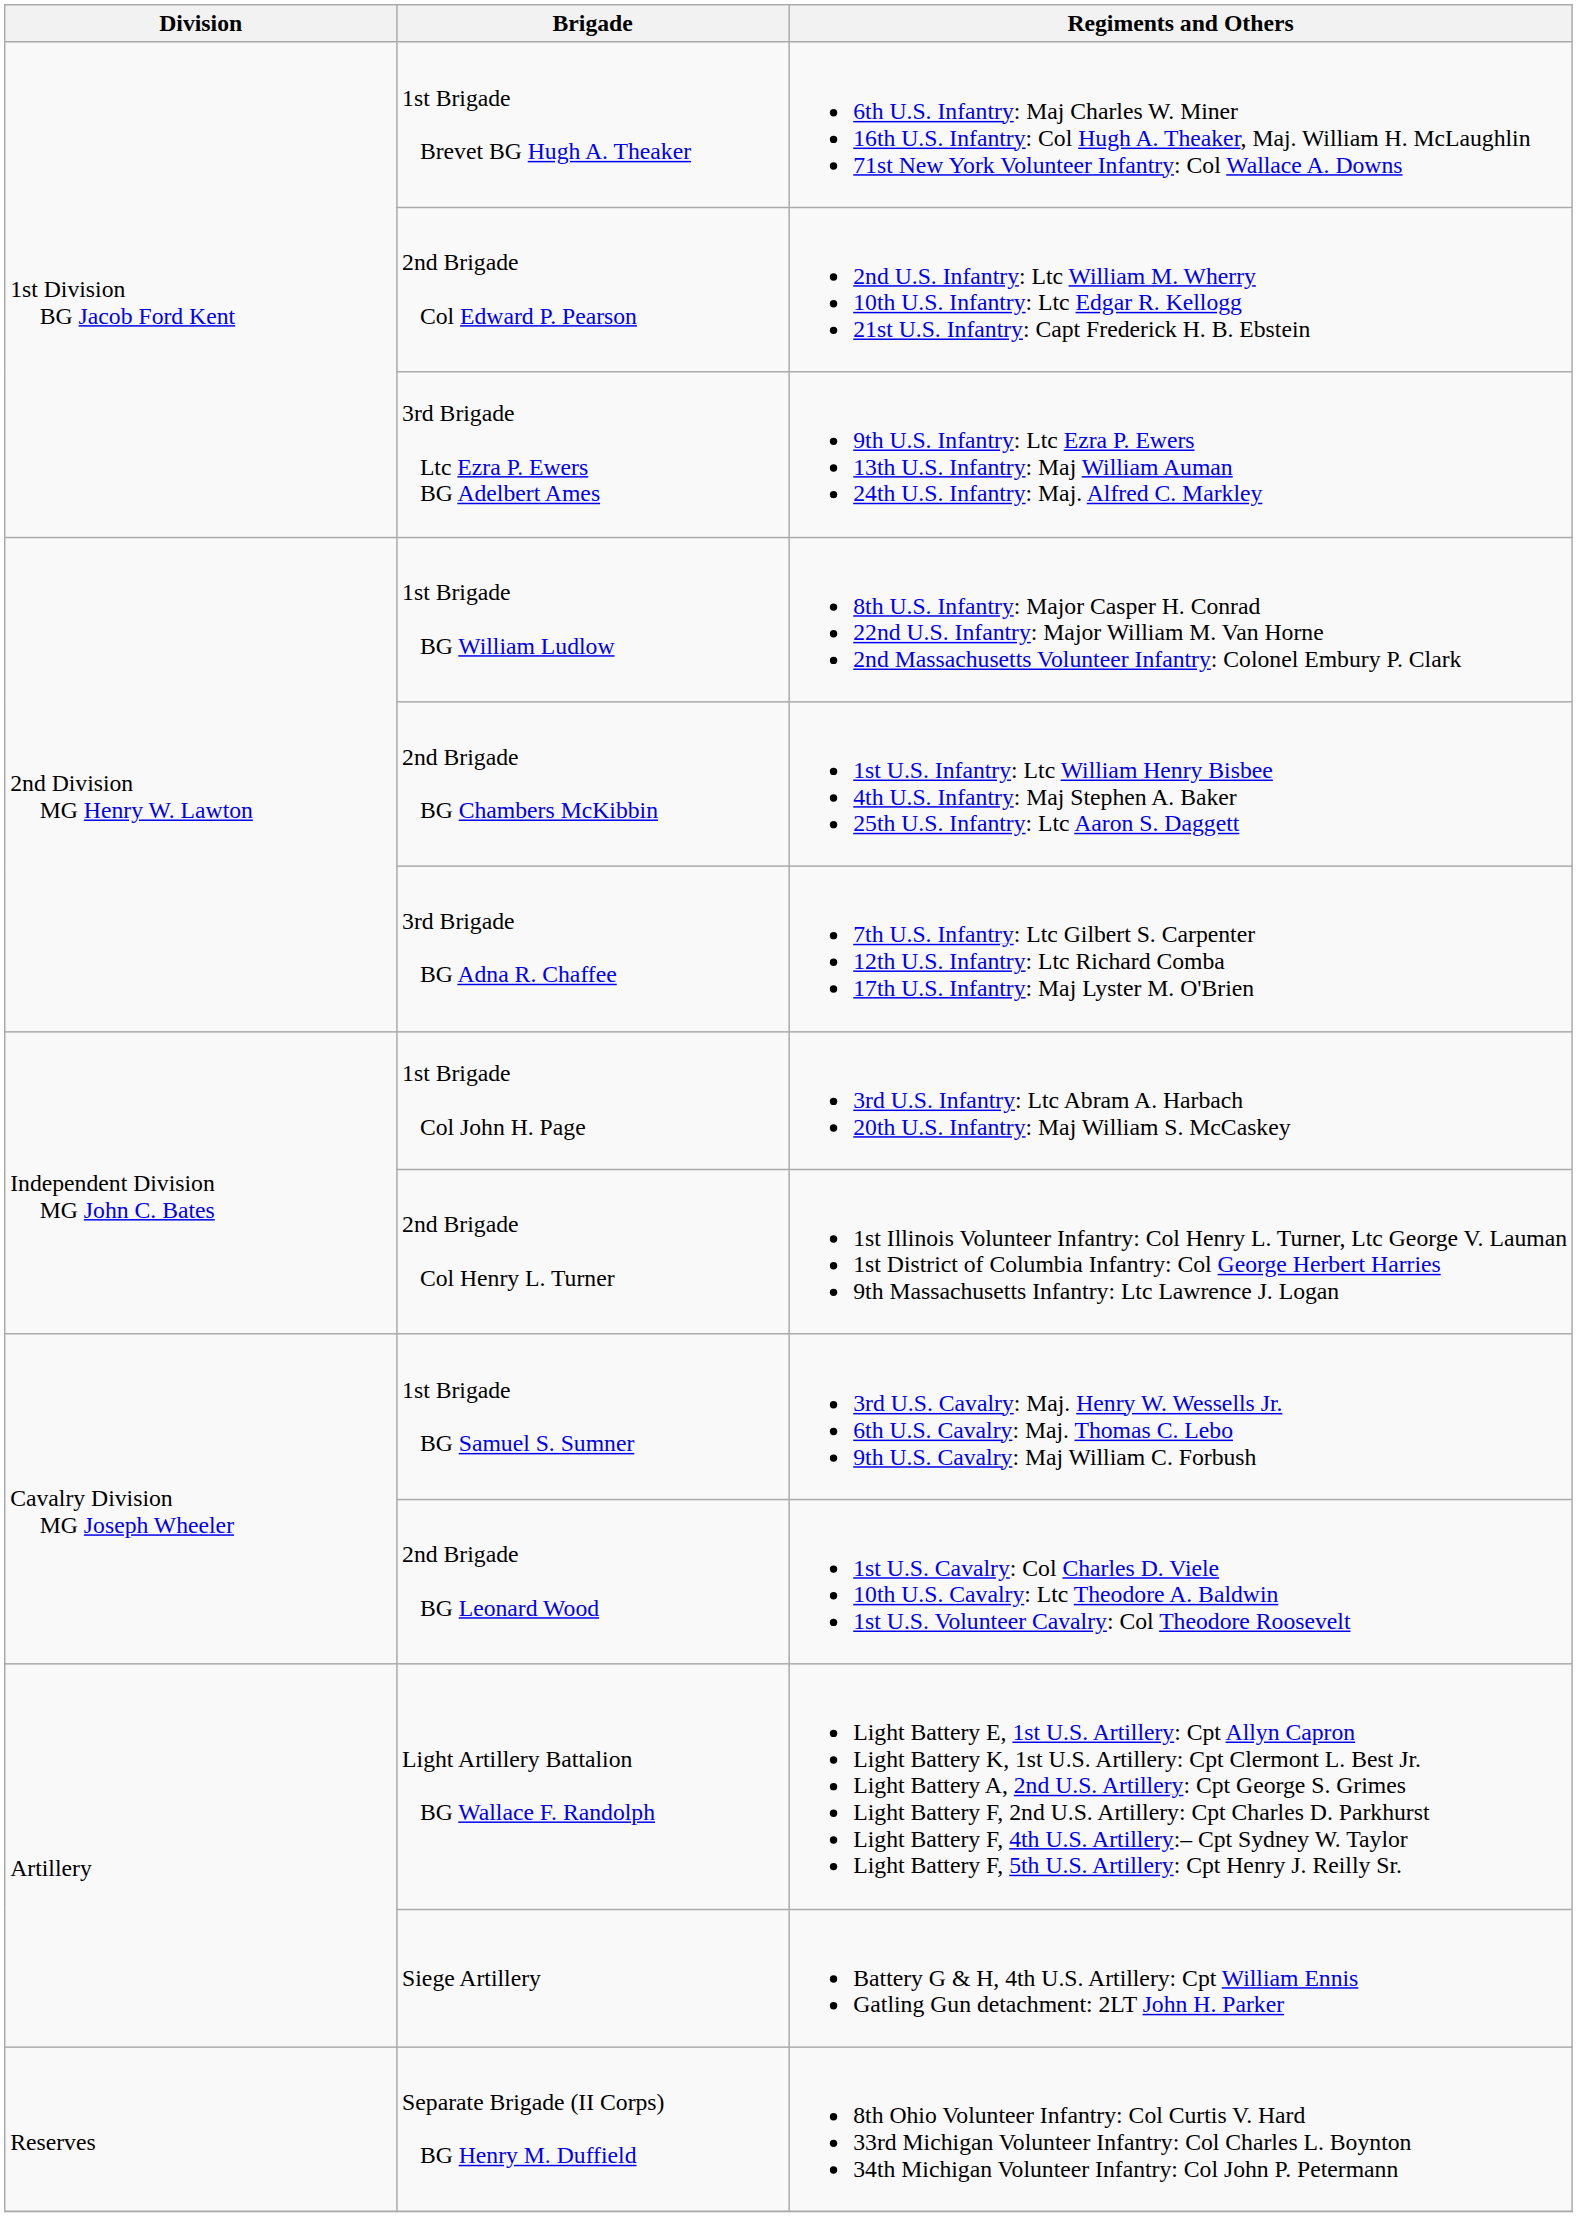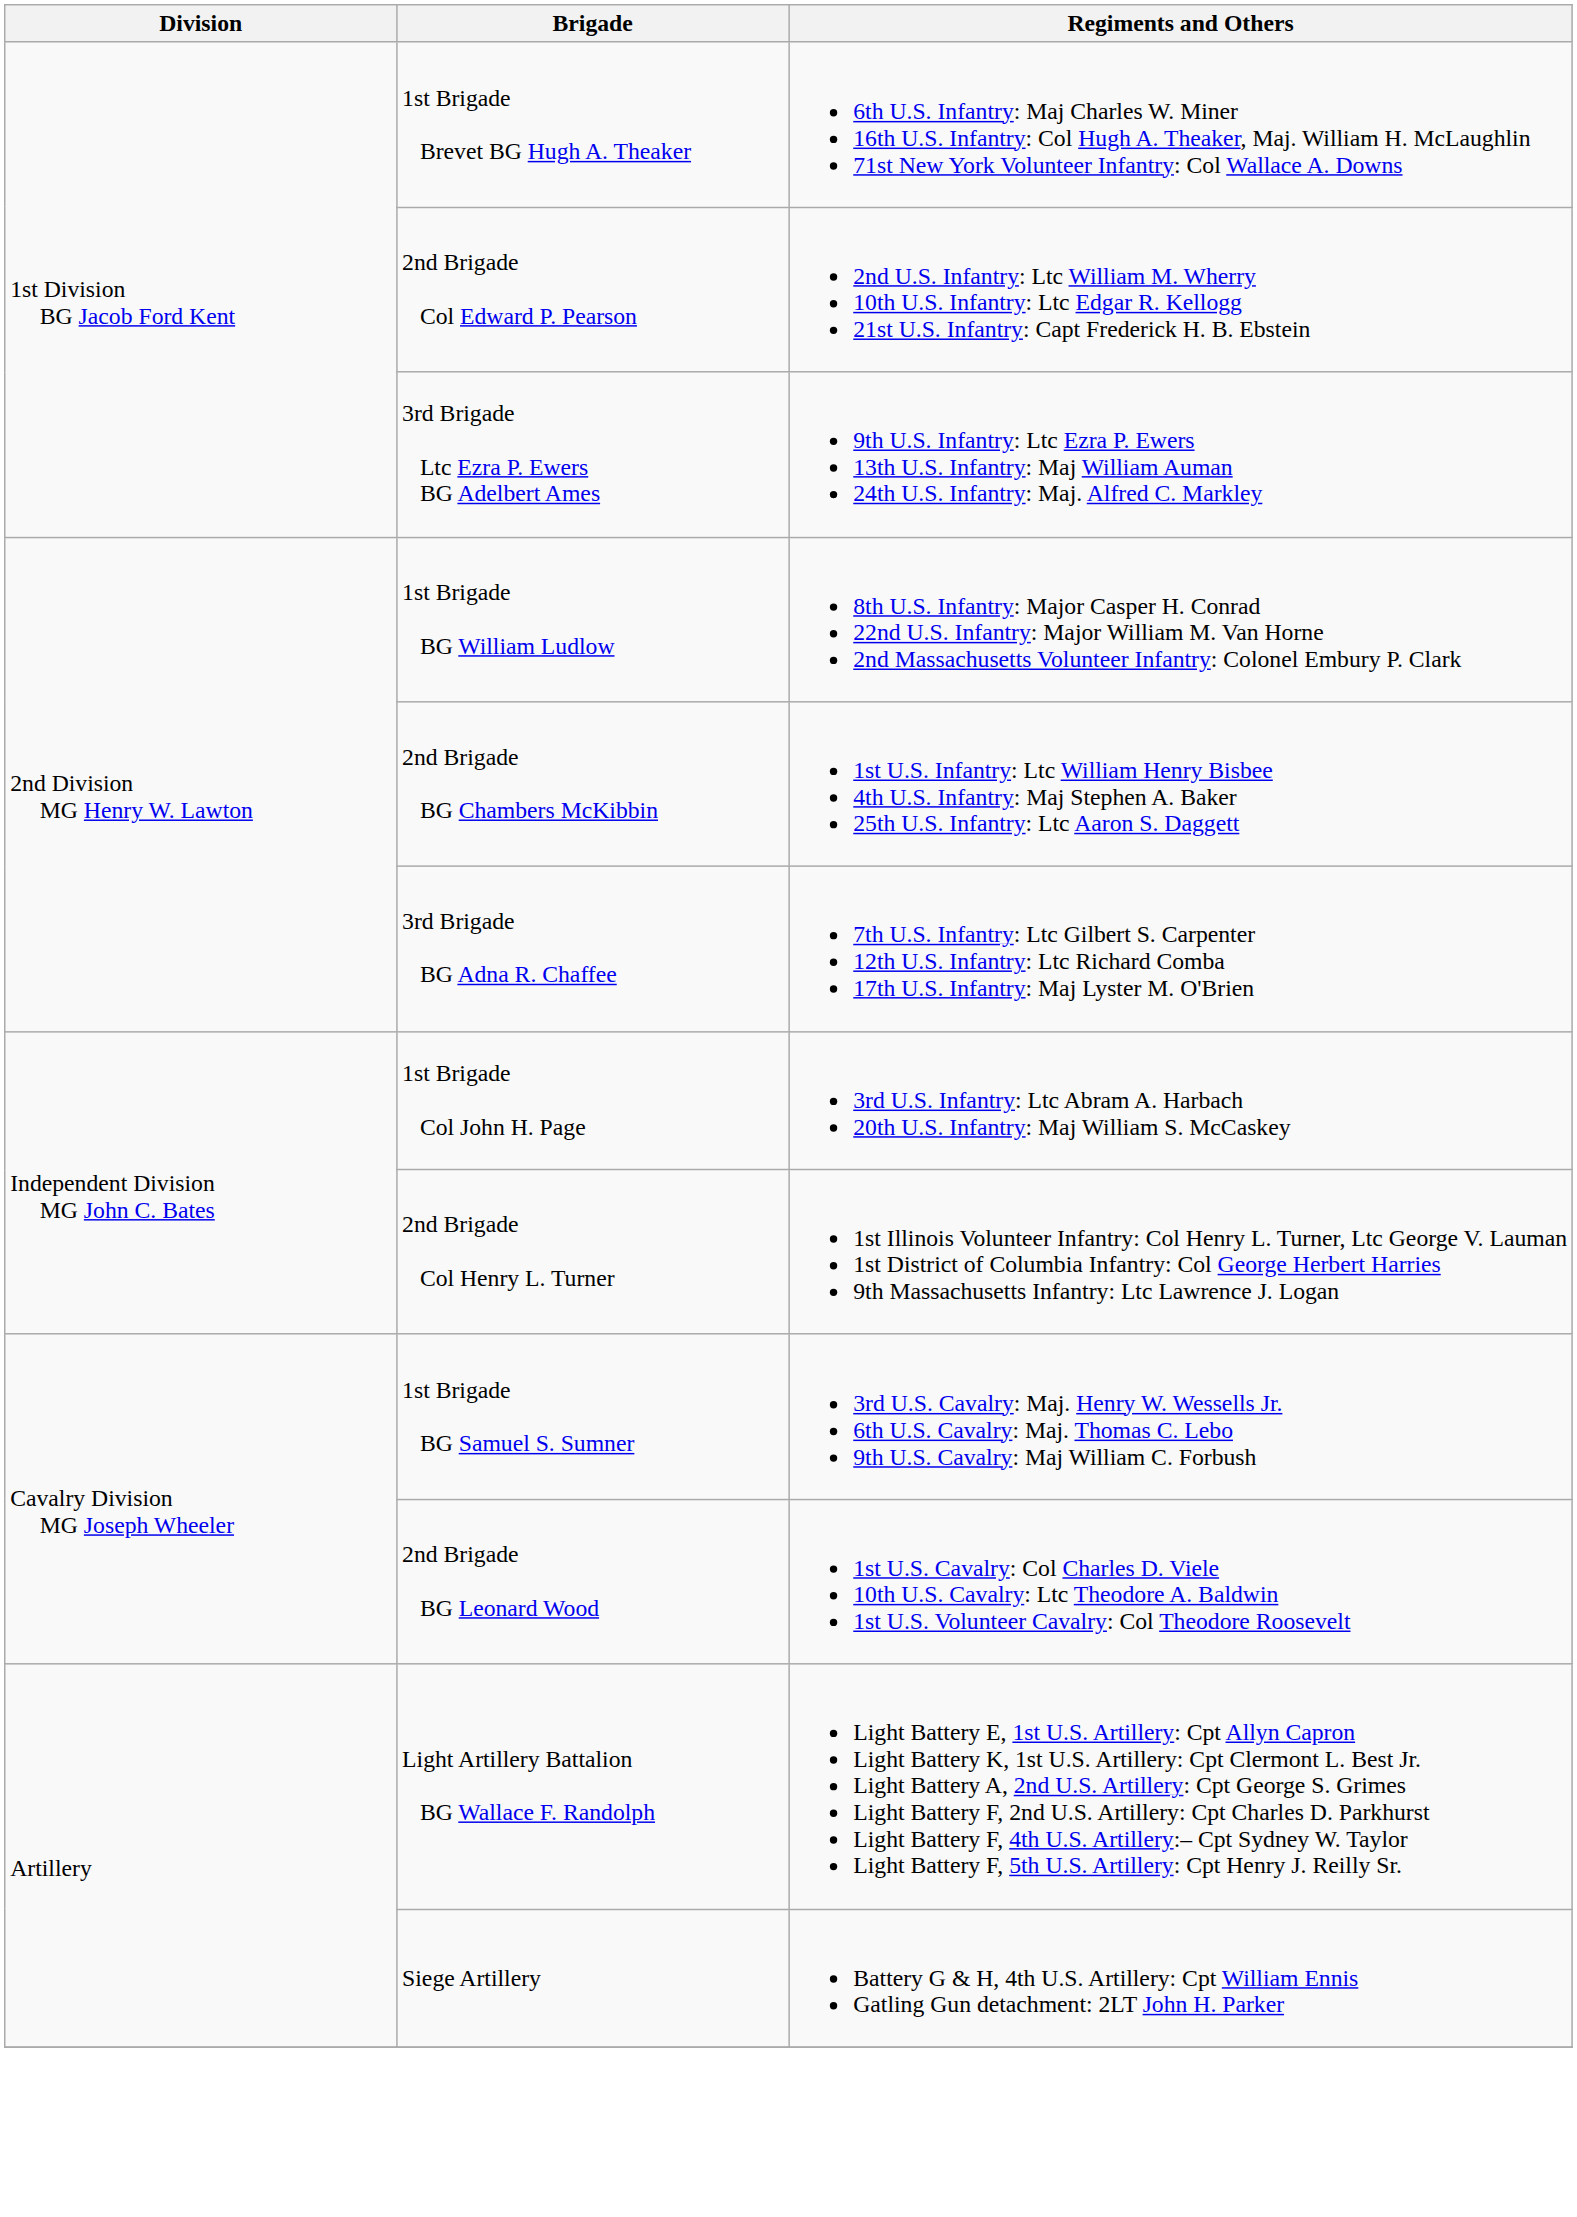- row: (533, 2129)
